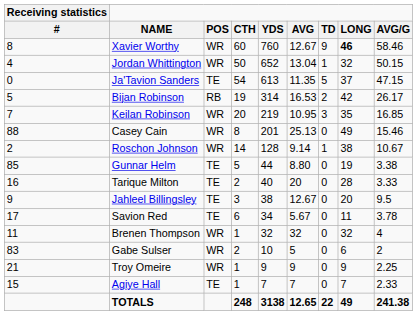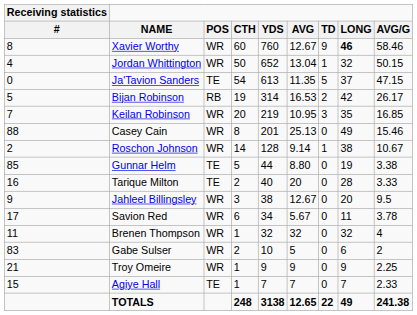(213, 200) TE -> (215, 200) WR
(213, 217) TE -> (215, 217) WR
